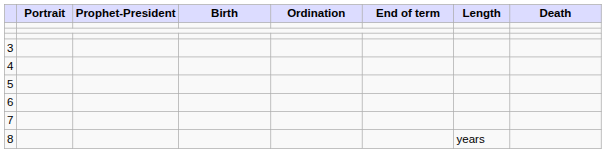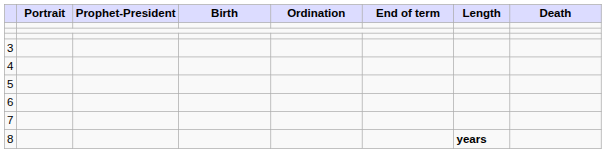(471, 139) normal -> (472, 139) bold
